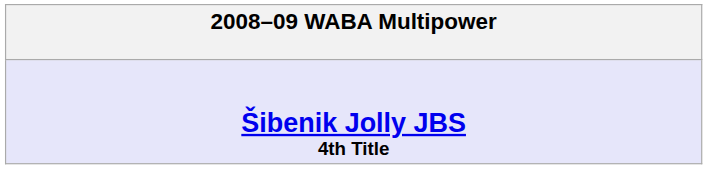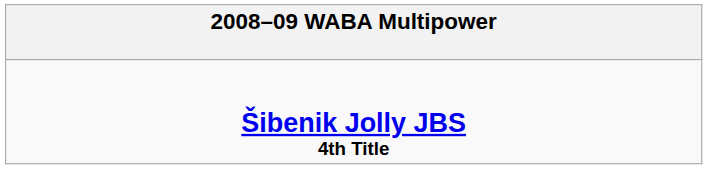(354, 132) lavender background -> (354, 132) no background
